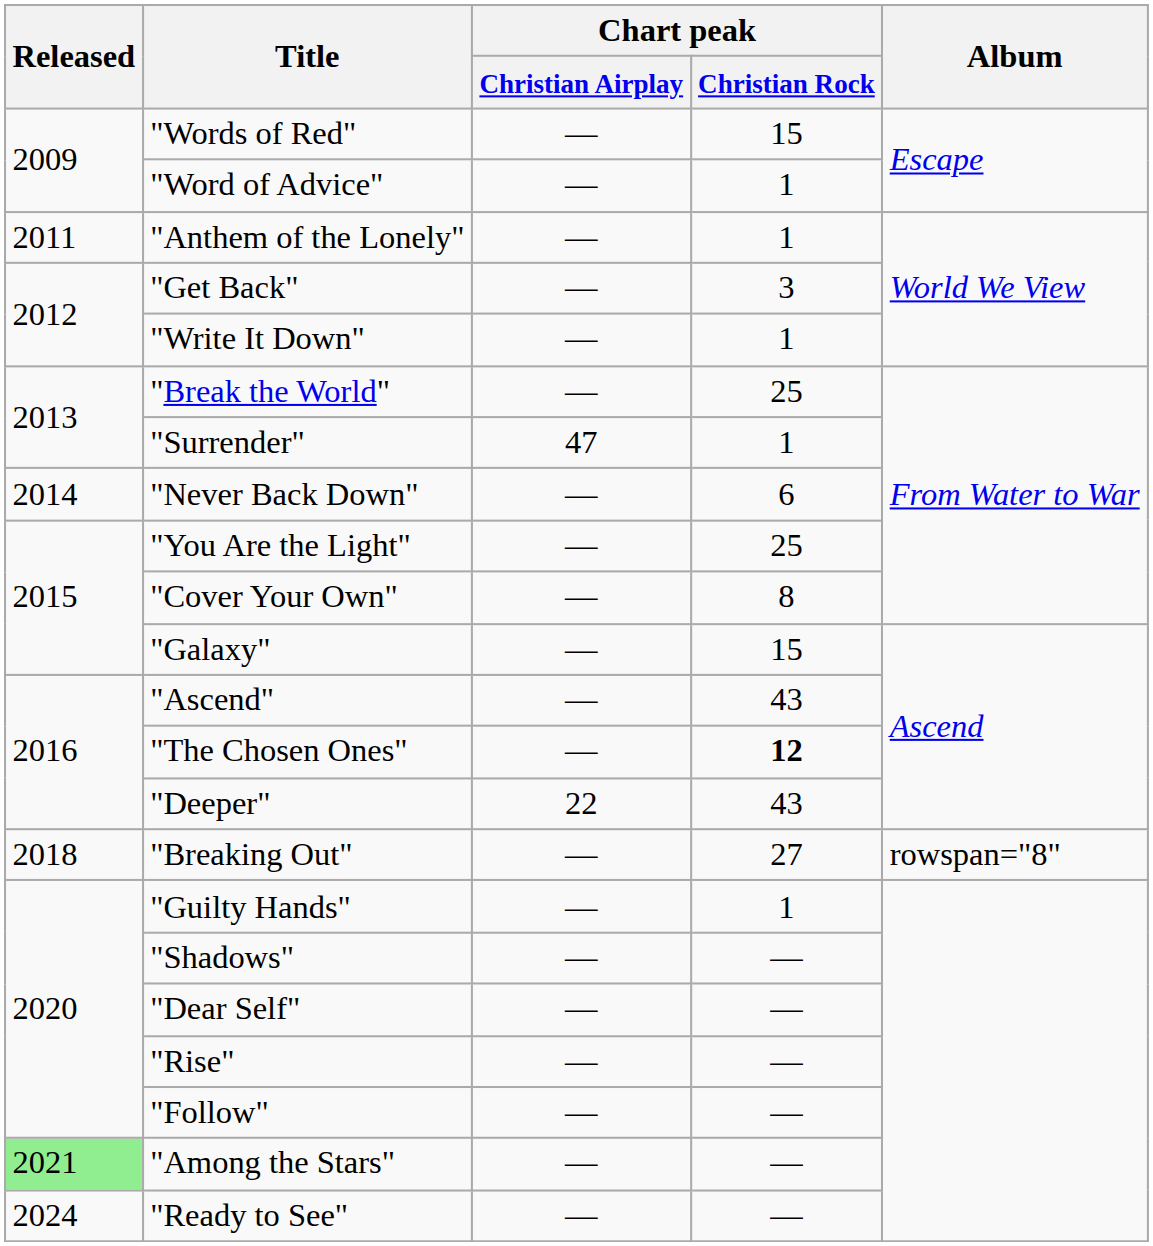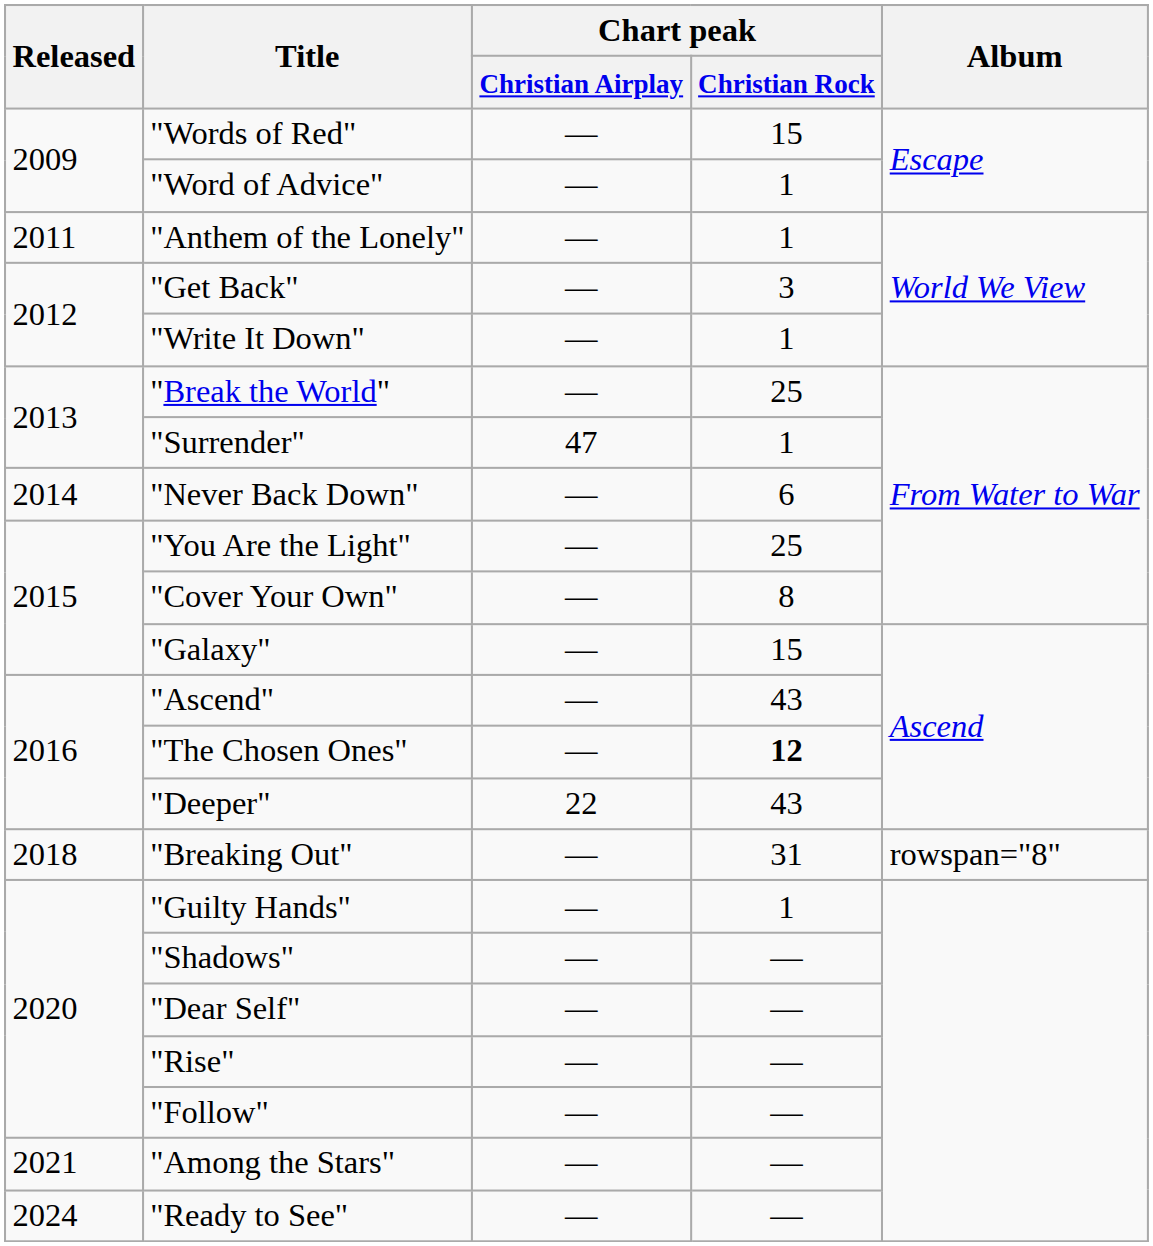(786, 854) 27 -> (786, 854) 31
(45, 1163) lightgreen background -> (45, 1163) no background
